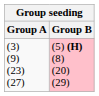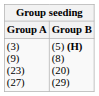(67, 65) pink background -> (67, 65) no background
